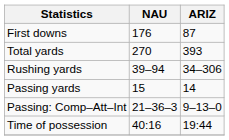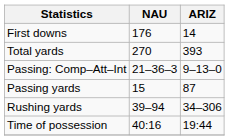(189, 32) 87 -> (189, 32) 14
rows swapped: (44, 70) <-> (67, 107)
(189, 88) 14 -> (189, 88) 87
